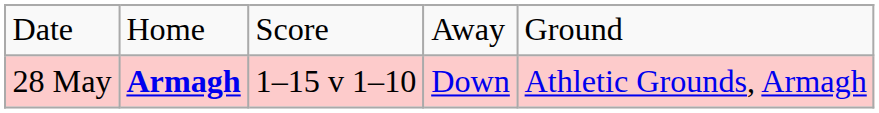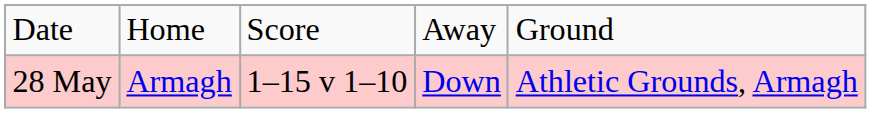(184, 81) bold -> (179, 81) normal
